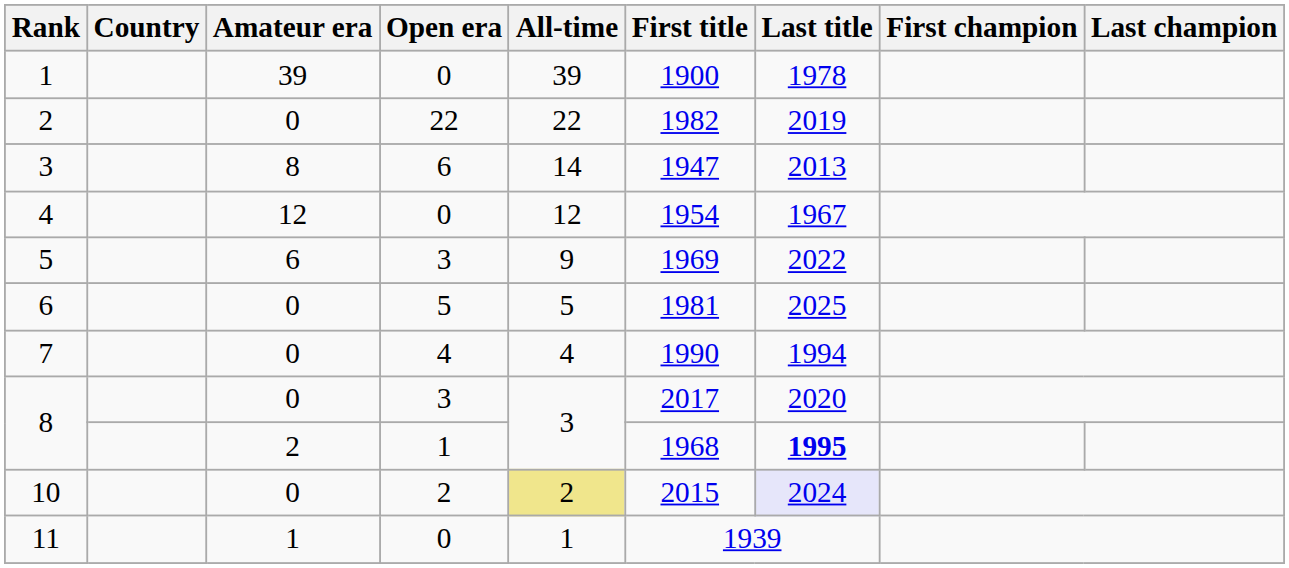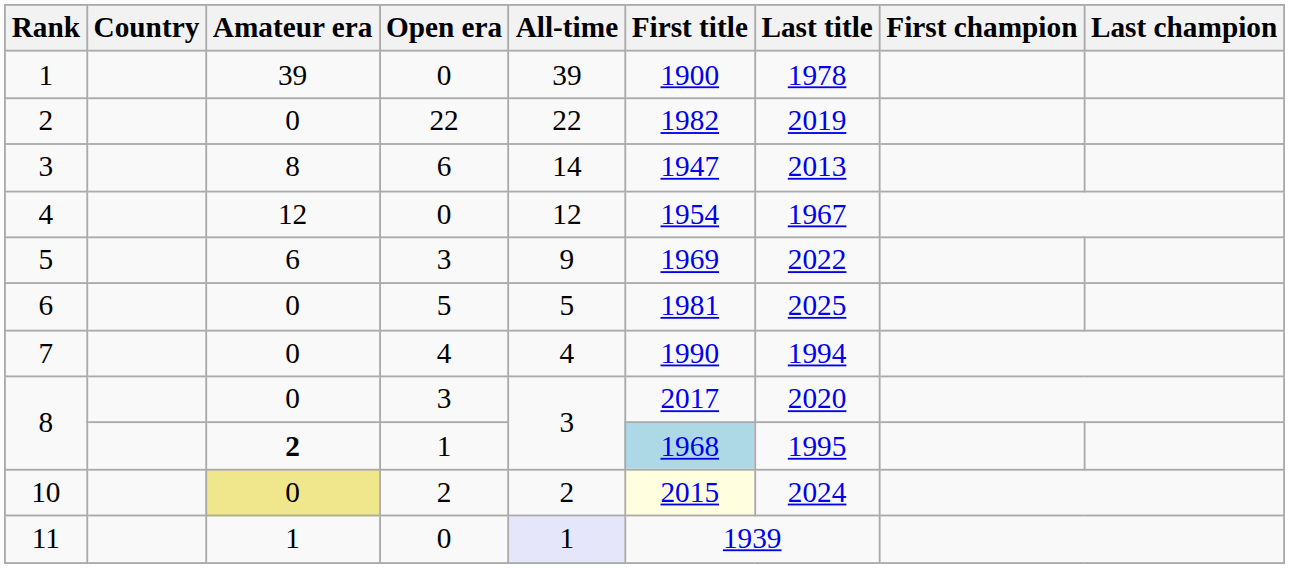(293, 445) normal -> (293, 445) bold
(690, 445) no background -> (690, 445) lightblue background
(817, 445) bold -> (817, 445) normal
(293, 492) no background -> (293, 492) khaki background
(567, 492) khaki background -> (567, 492) no background
(690, 492) no background -> (690, 492) lightyellow background
(817, 492) lavender background -> (817, 492) no background
(567, 538) no background -> (567, 538) lavender background
